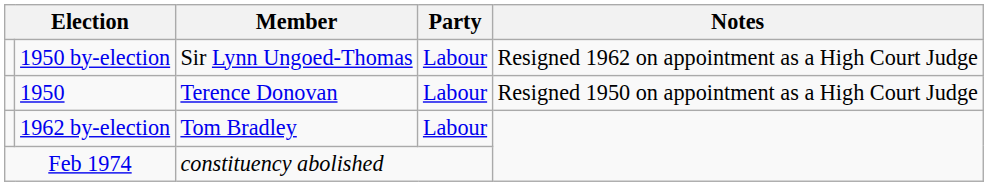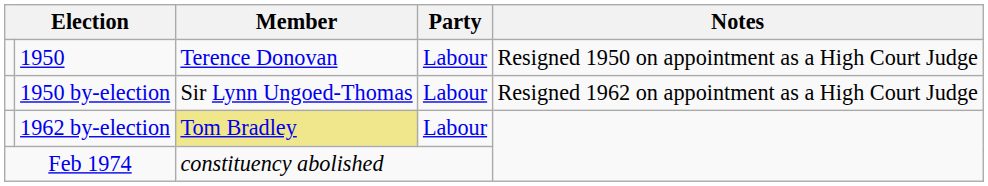rows swapped: (42, 92) <-> (95, 57)
(239, 127) no background -> (239, 127) khaki background
